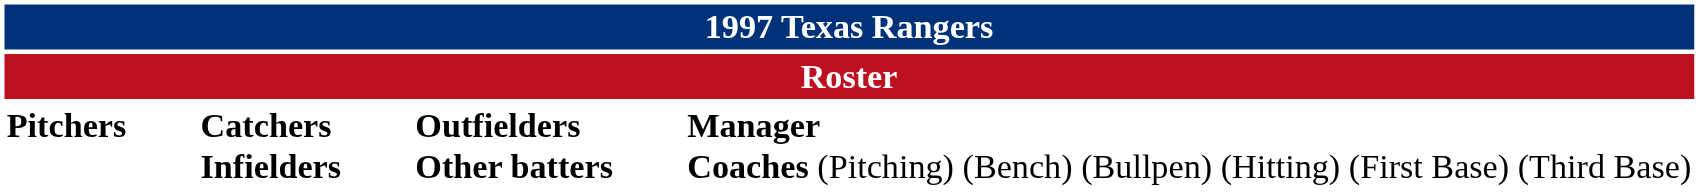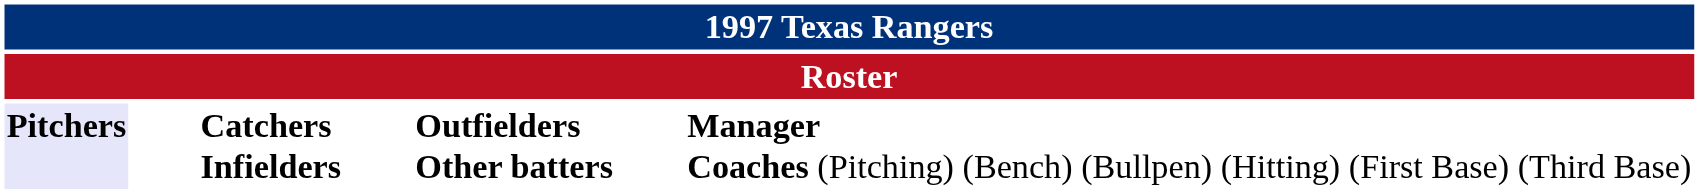(67, 125) no background -> (67, 125) lavender background
